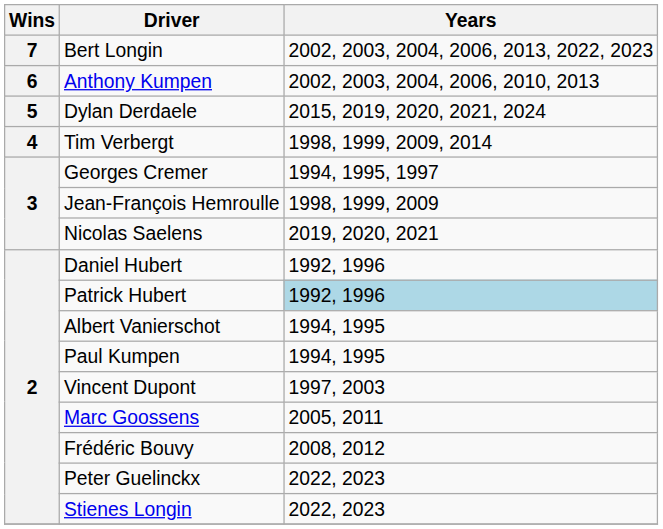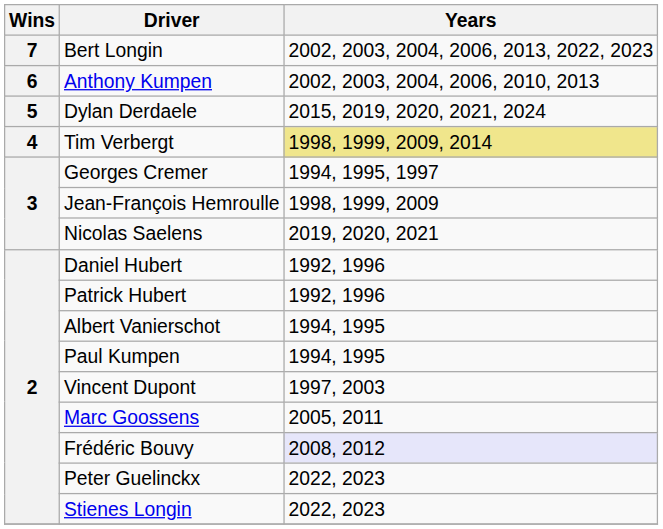(390, 142) no background -> (390, 142) khaki background
(337, 295) lightblue background -> (337, 295) no background
(337, 448) no background -> (337, 448) lavender background
